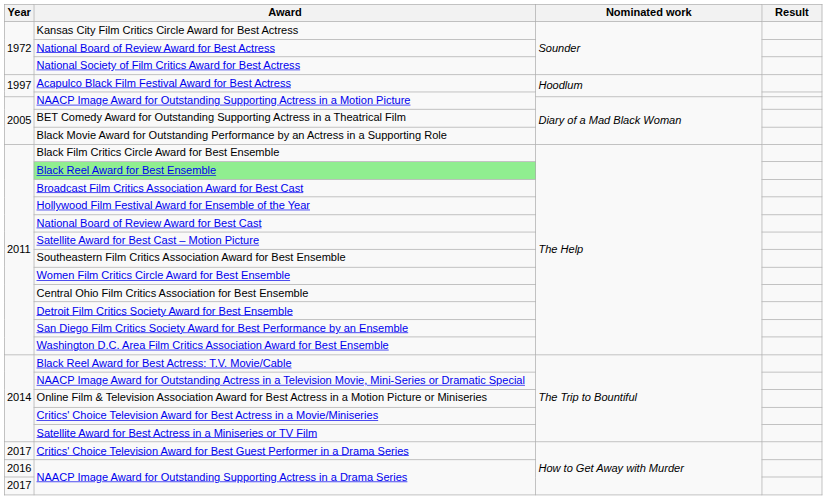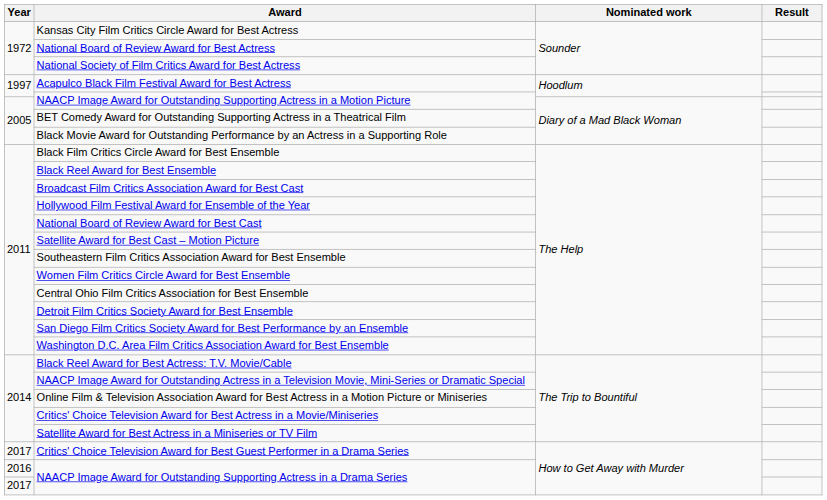(126, 170) lightgreen background -> (126, 170) no background
